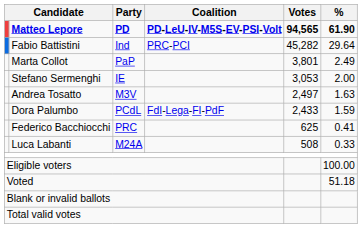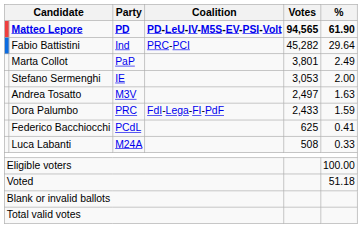(128, 111) PCdL -> (126, 111) PRC
(126, 128) PRC -> (128, 128) PCdL
